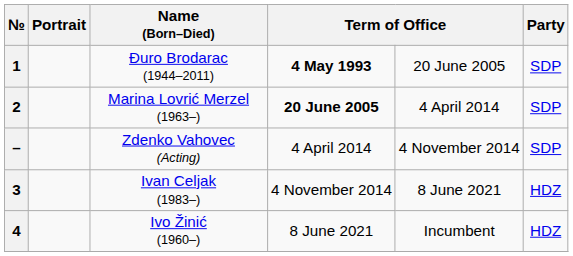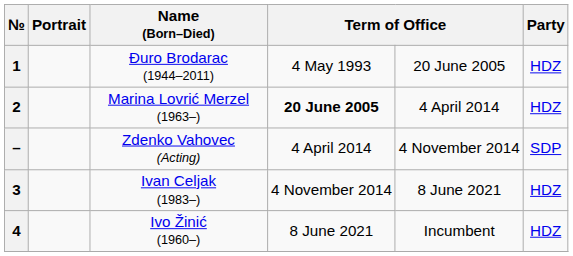(331, 66) bold -> (331, 66) normal
(546, 66) SDP -> (546, 66) HDZ
(546, 107) SDP -> (546, 107) HDZ
